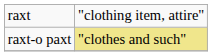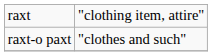(132, 39) khaki background -> (132, 39) no background
